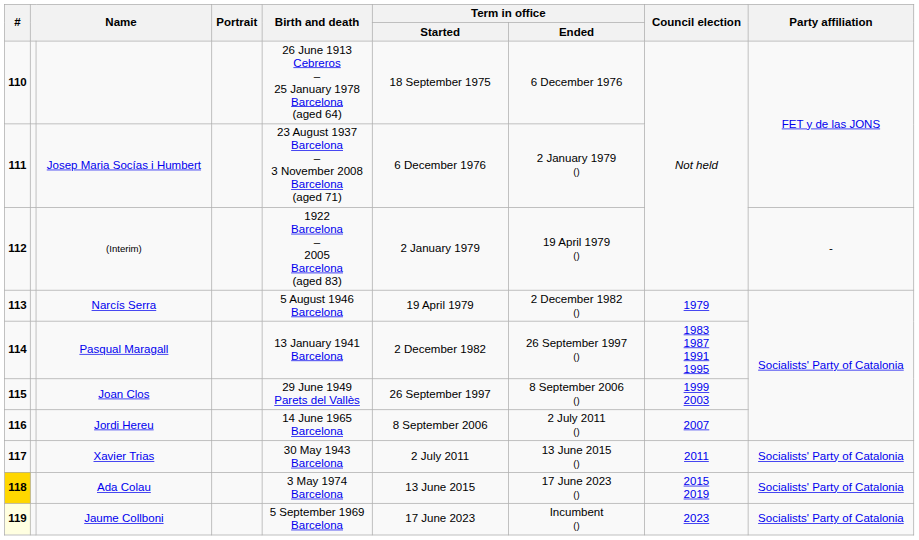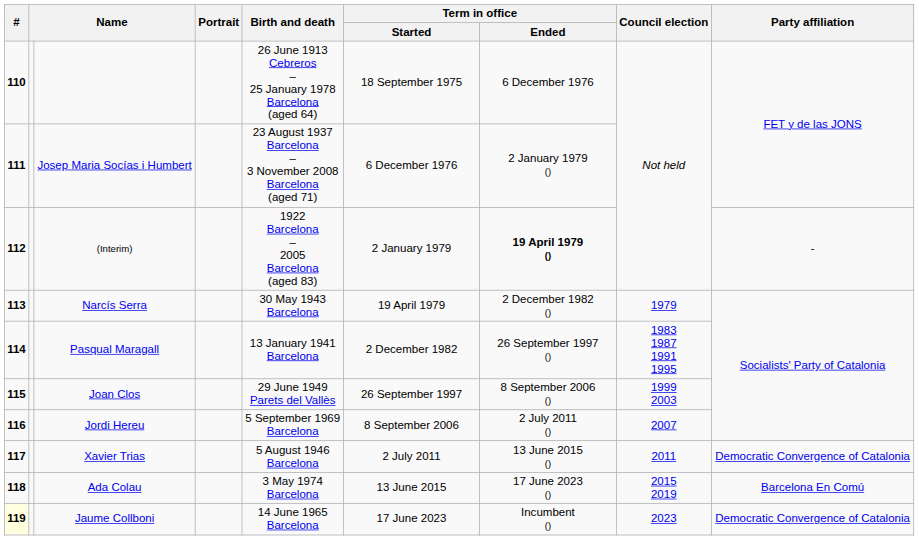(577, 248) normal -> (548, 248) bold
(317, 305) 5 August 1946 Barcelona -> (293, 305) 30 May 1943 Barcelona
(317, 425) 14 June 1965 Barcelona -> (293, 425) 5 September 1969 Barcelona
(317, 456) 30 May 1943 Barcelona -> (293, 456) 5 August 1946 Barcelona
(831, 456) Socialists' Party of Catalonia -> (813, 456) Democratic Convergence of Catalonia
(17, 487) gold background -> (16, 487) no background
(831, 487) Socialists' Party of Catalonia -> (813, 487) Barcelona En Comú
(317, 519) 5 September 1969 Barcelona -> (293, 519) 14 June 1965 Barcelona
(831, 519) Socialists' Party of Catalonia -> (813, 519) Democratic Convergence of Catalonia
